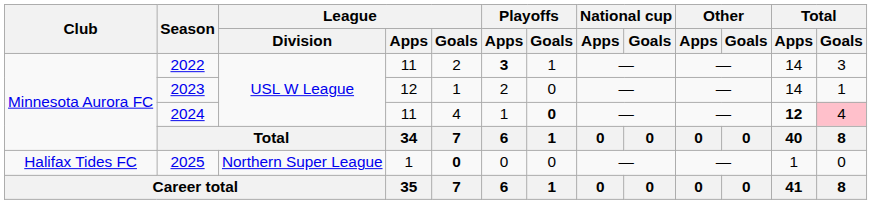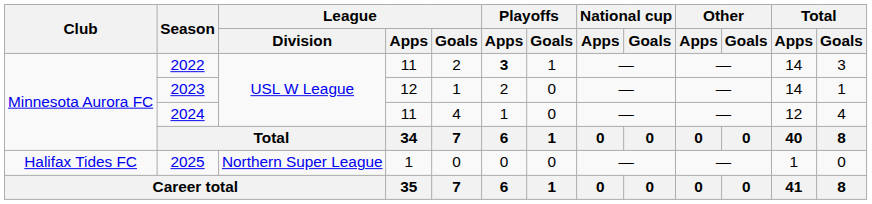(552, 114) bold -> (552, 114) normal
(794, 114) bold -> (794, 114) normal
(841, 114) pink background -> (841, 114) no background
(456, 162) bold -> (456, 162) normal
